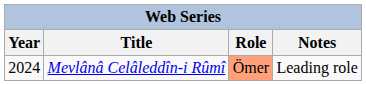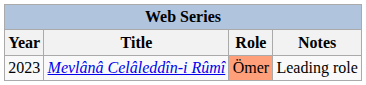(24, 67) 2024 -> (24, 67) 2023
